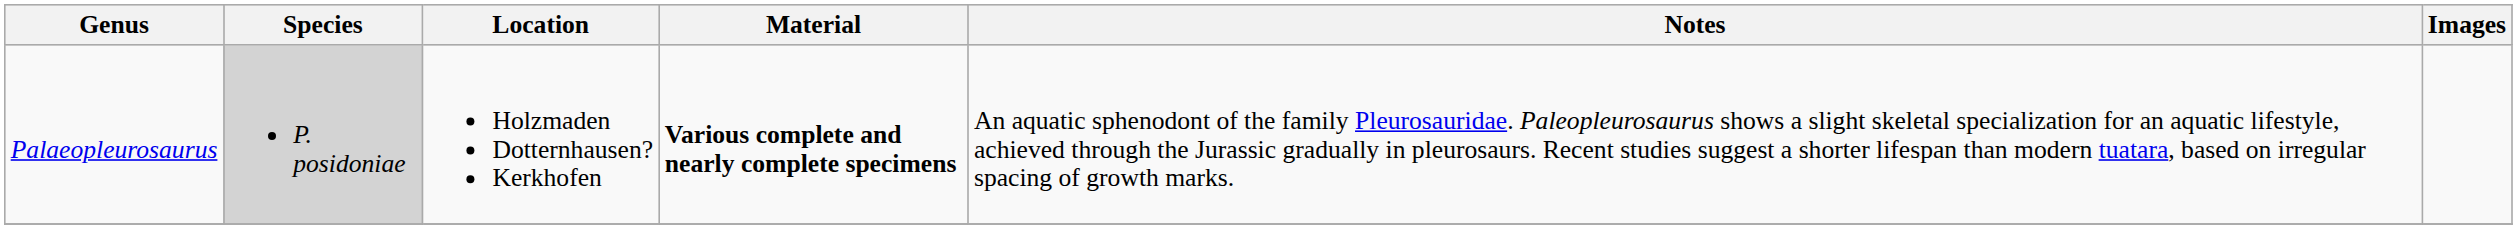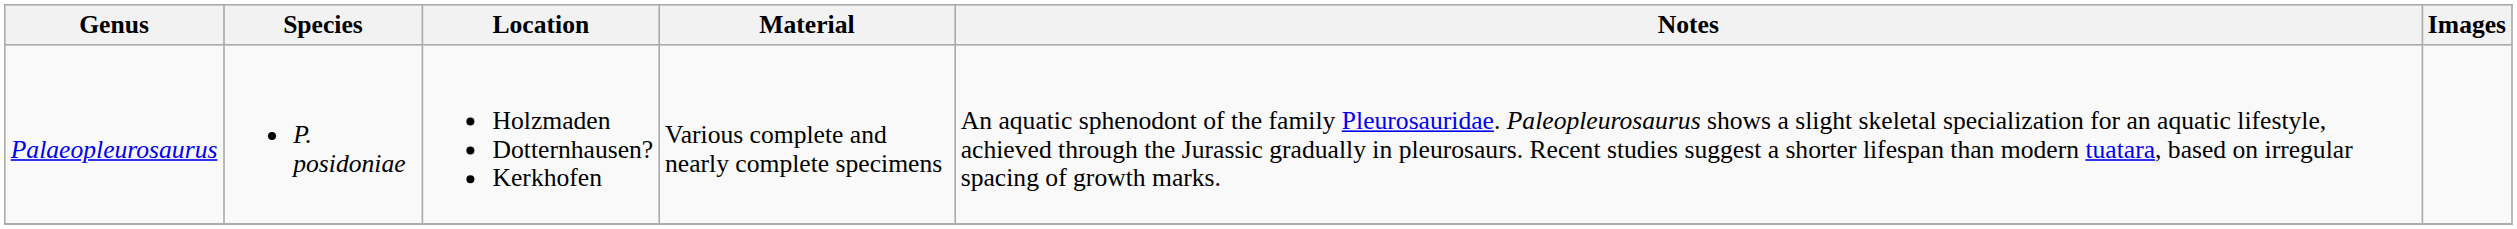(323, 149) lightgrey background -> (323, 149) no background
(811, 148) bold -> (804, 148) normal
